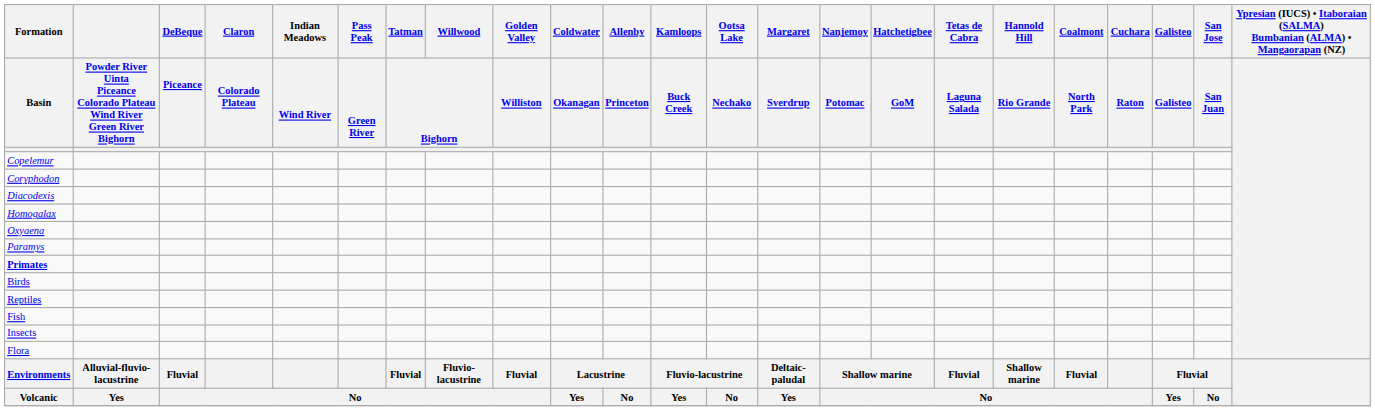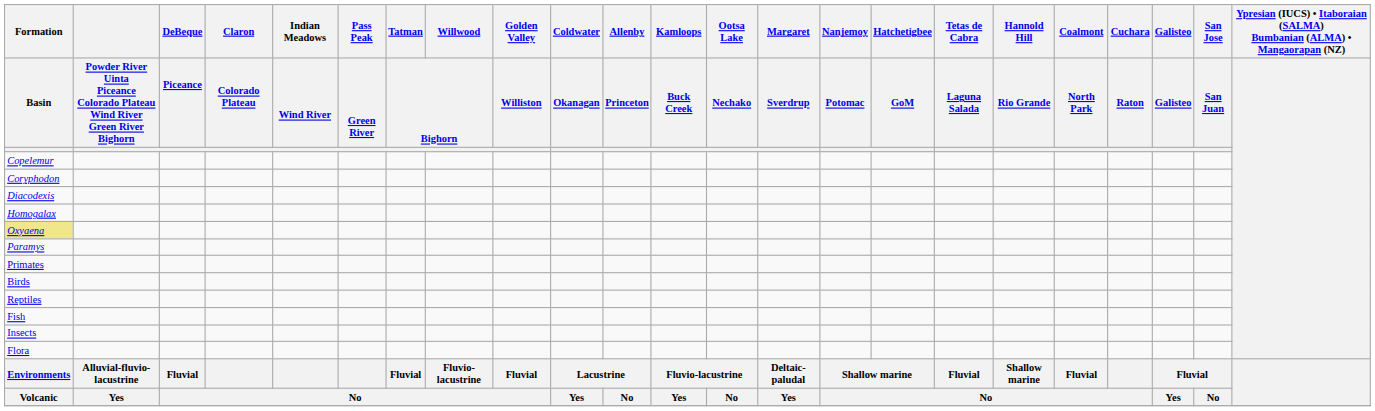(26, 229) no background -> (26, 229) khaki background
(27, 264) bold -> (25, 264) normal
